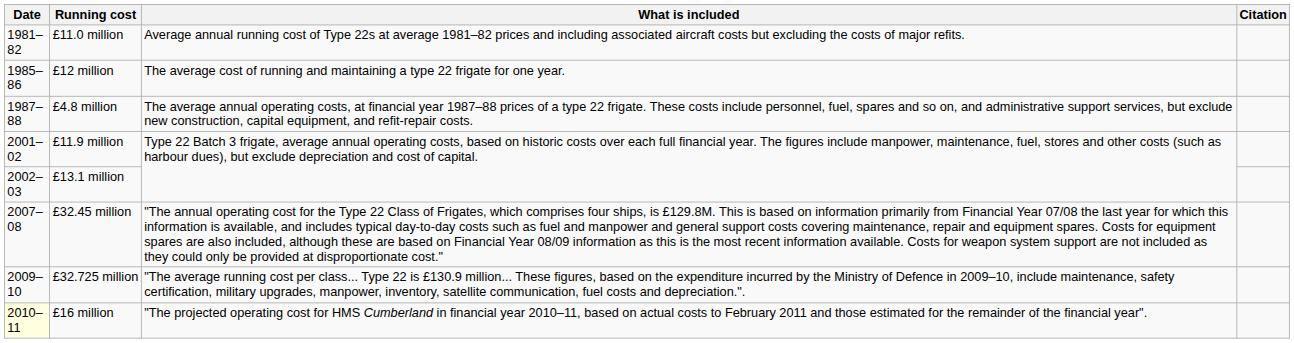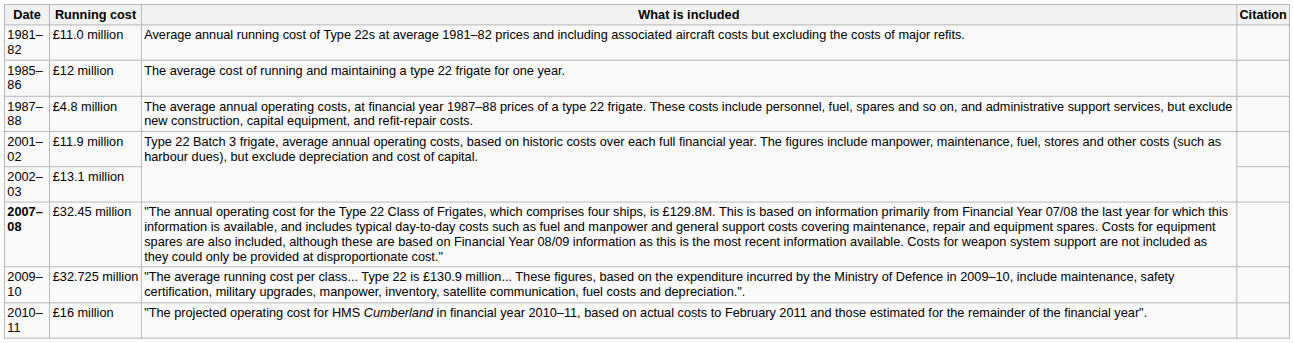(25, 219) normal -> (25, 219) bold
(25, 319) lightyellow background -> (25, 319) no background
